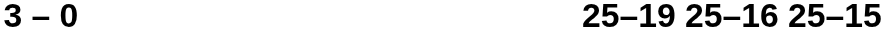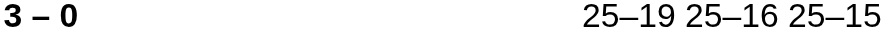(732, 15) bold -> (732, 15) normal
